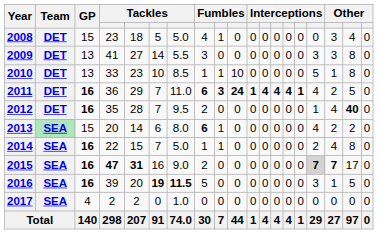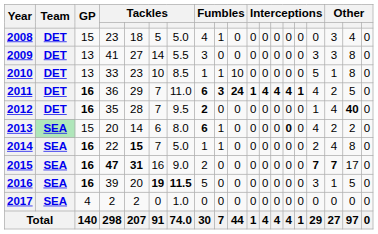(205, 110) normal -> (205, 110) bold
(289, 128) normal -> (289, 128) bold
(137, 146) normal -> (137, 146) bold
(316, 165) lightgrey background -> (316, 165) no background
